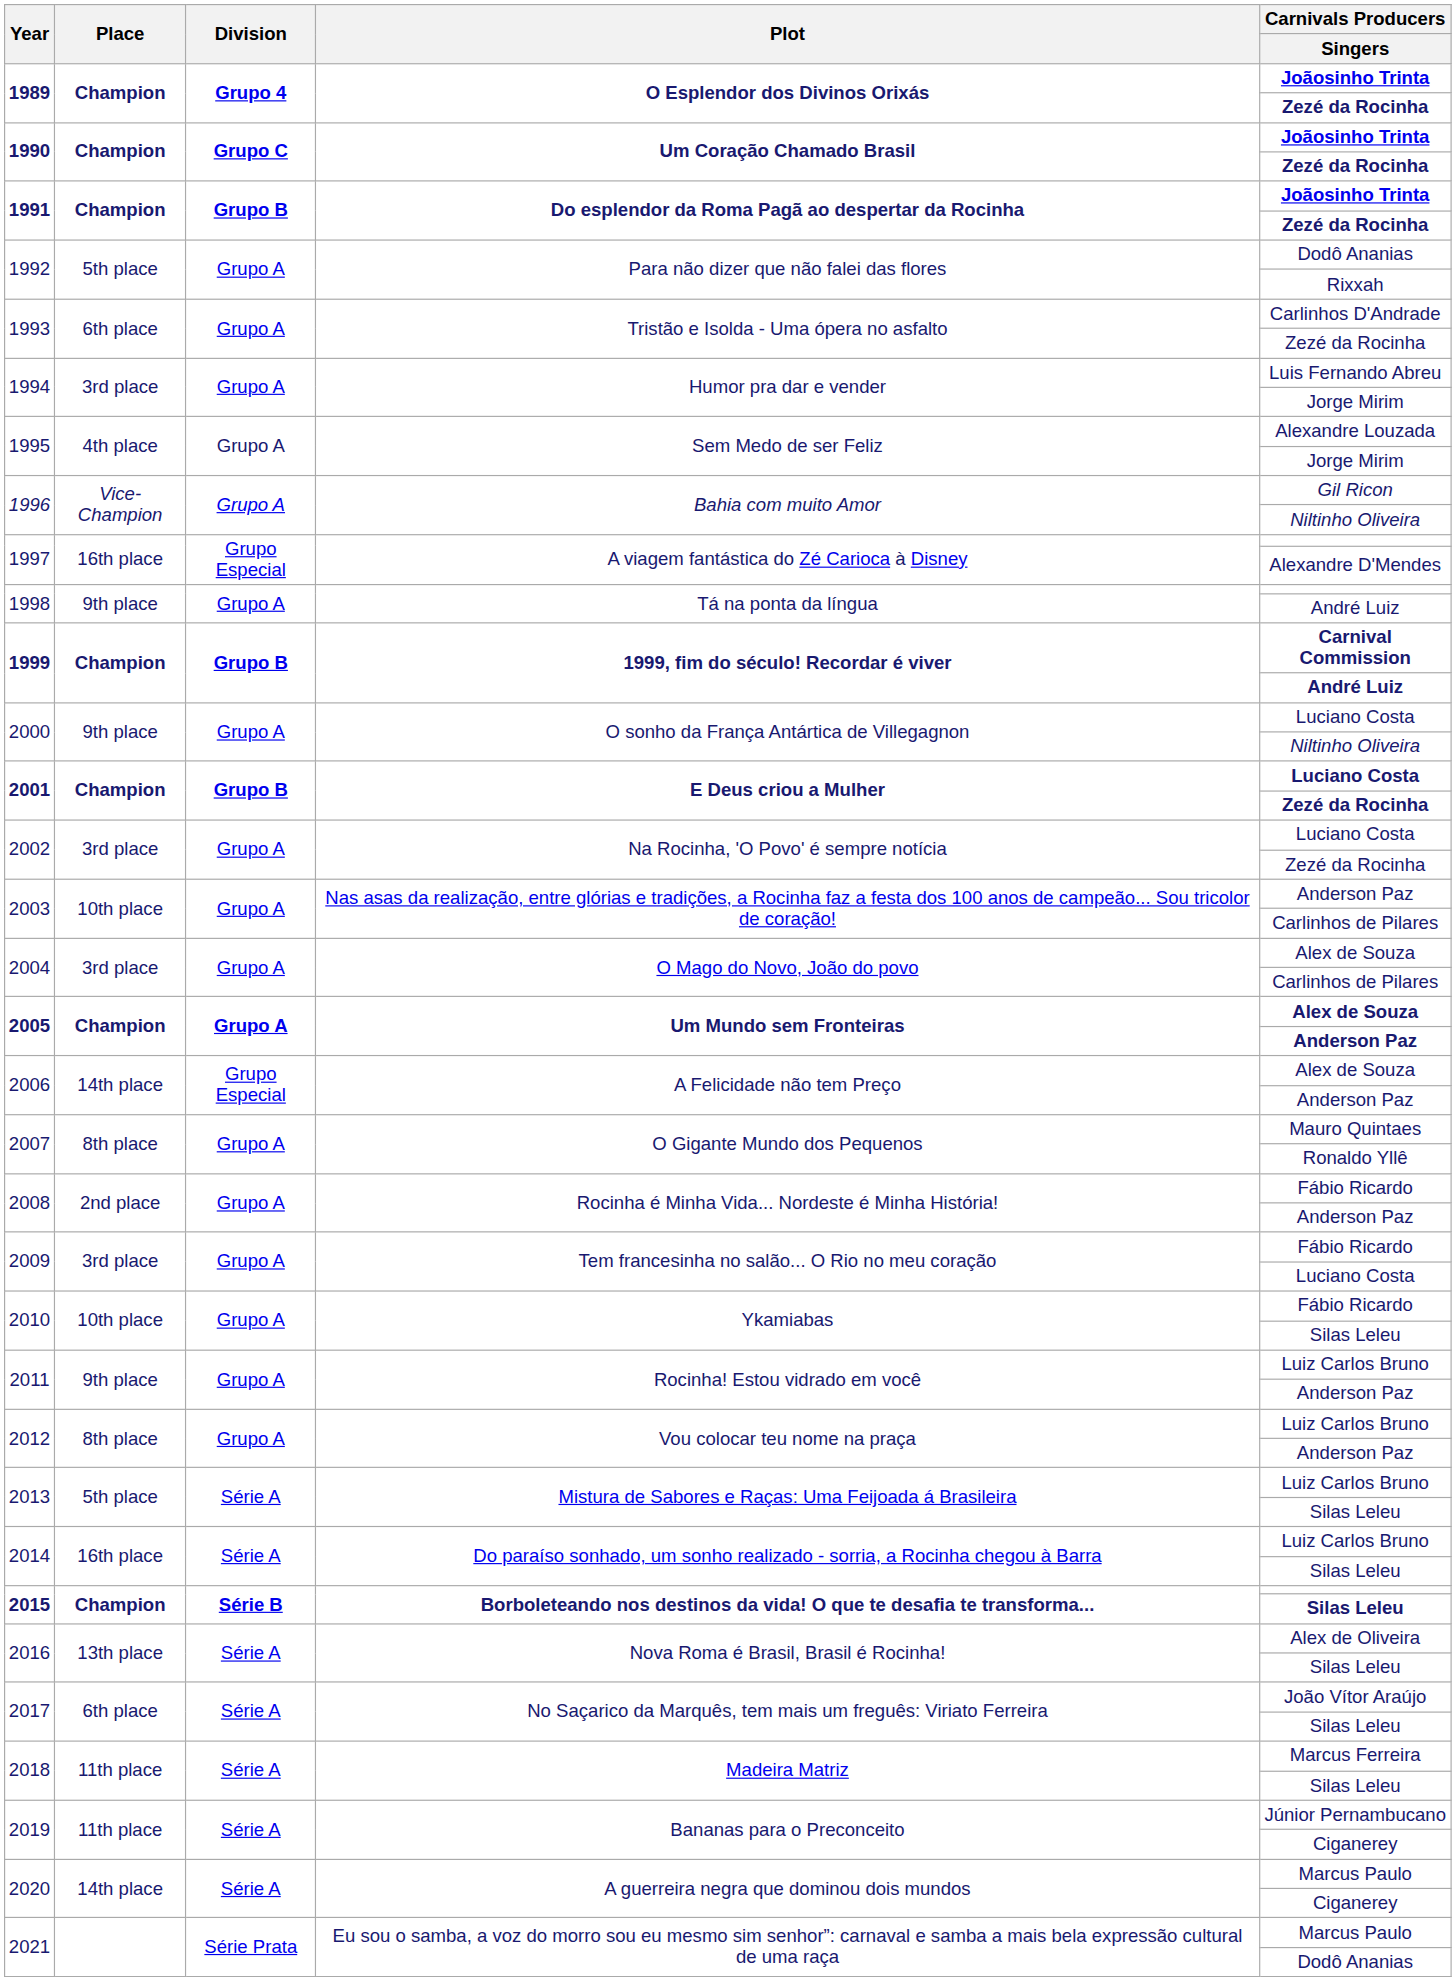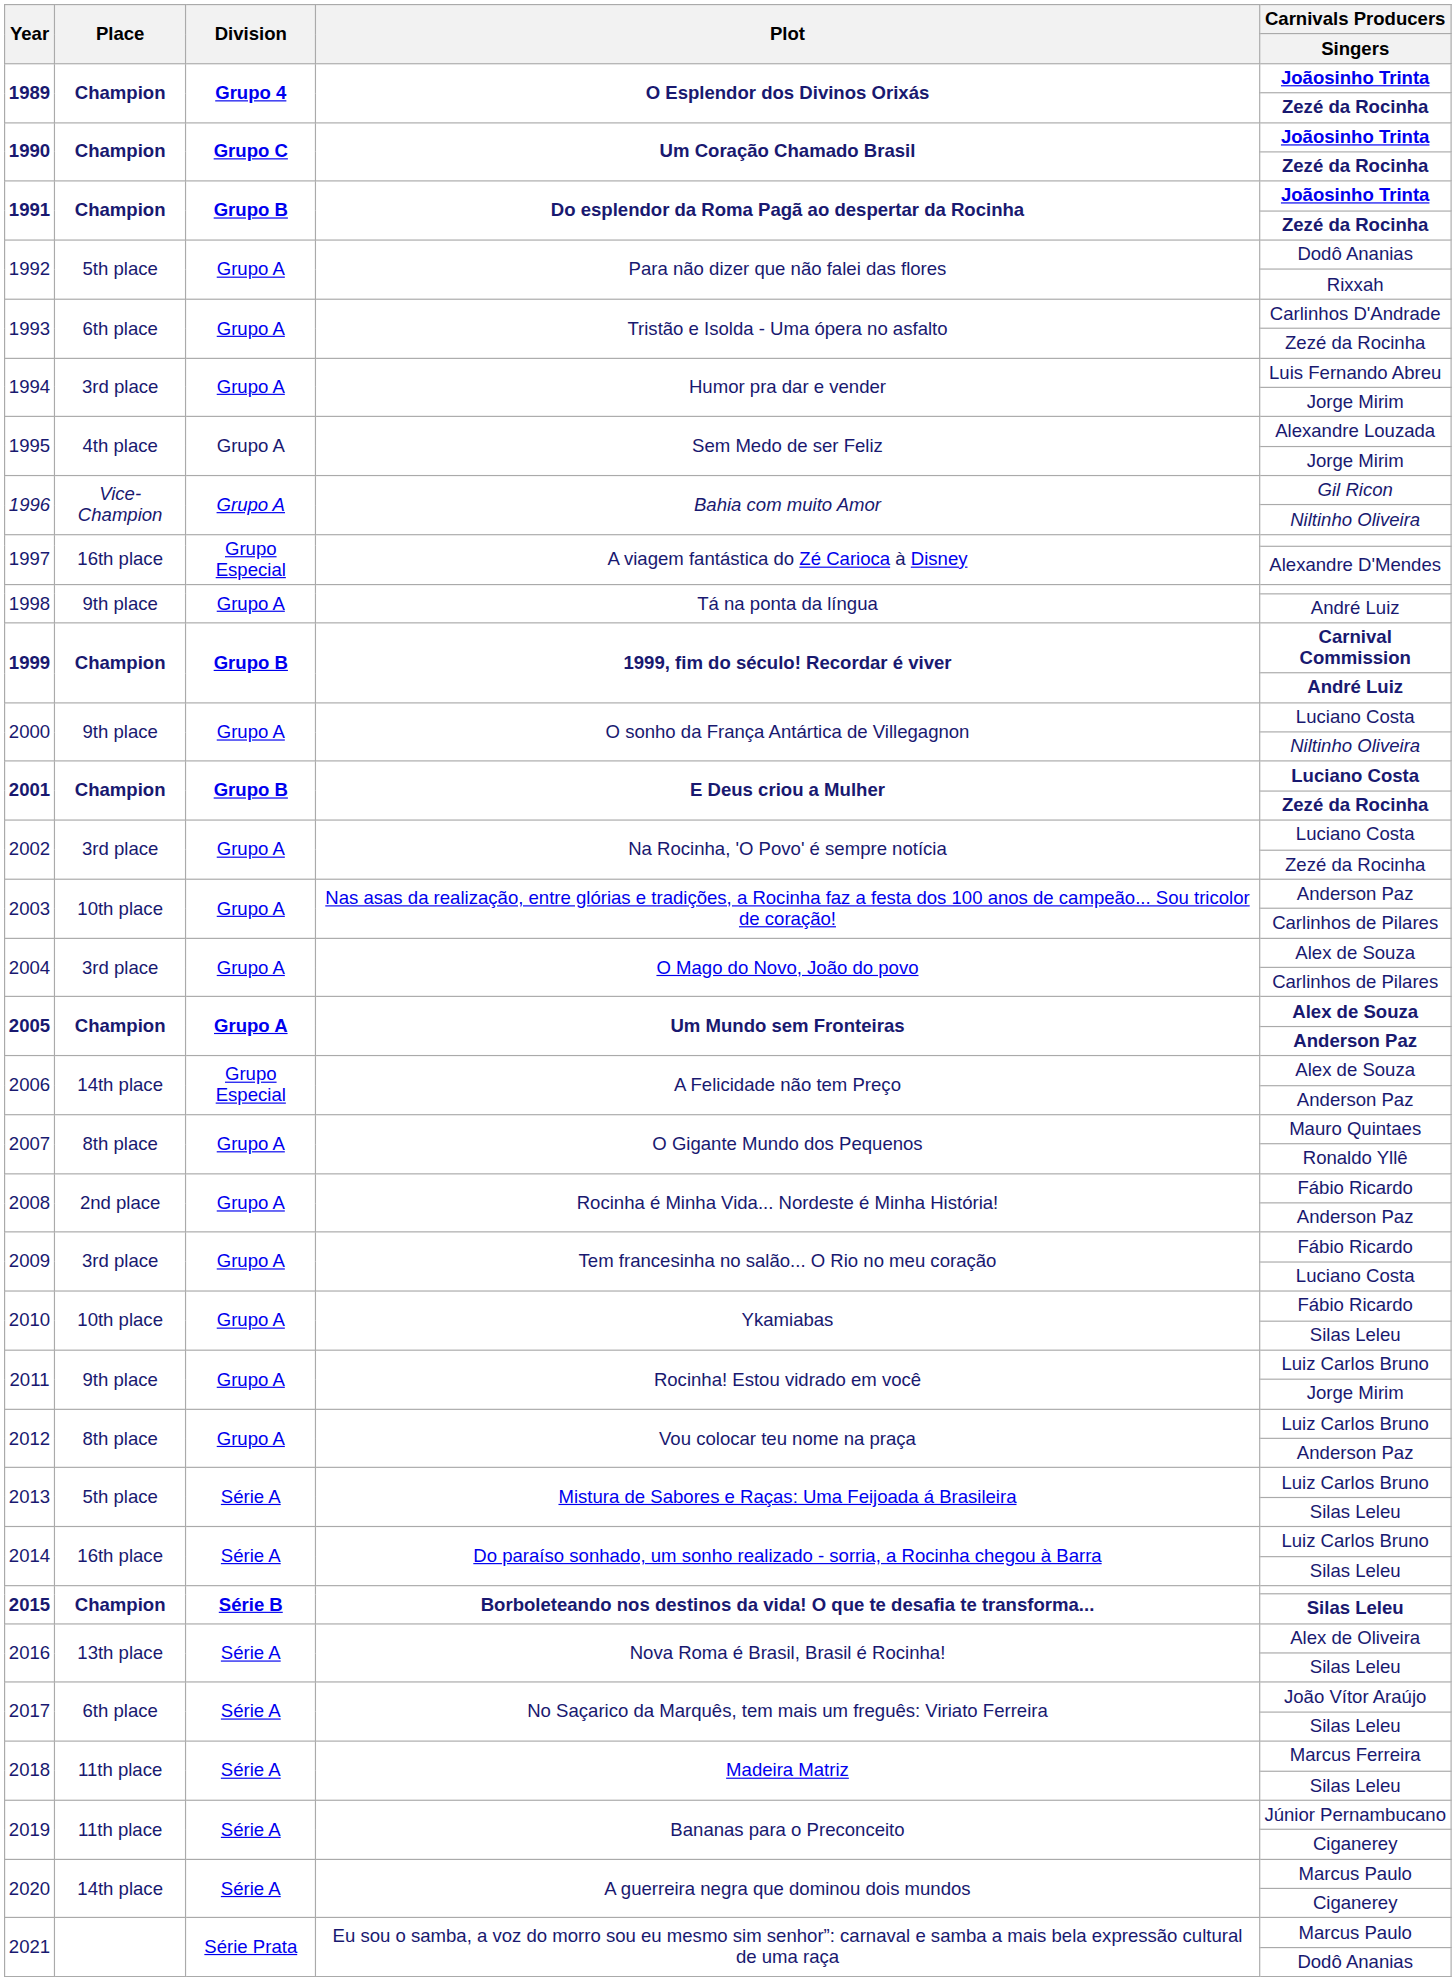(1355, 1394) Anderson Paz -> (1355, 1394) Jorge Mirim
